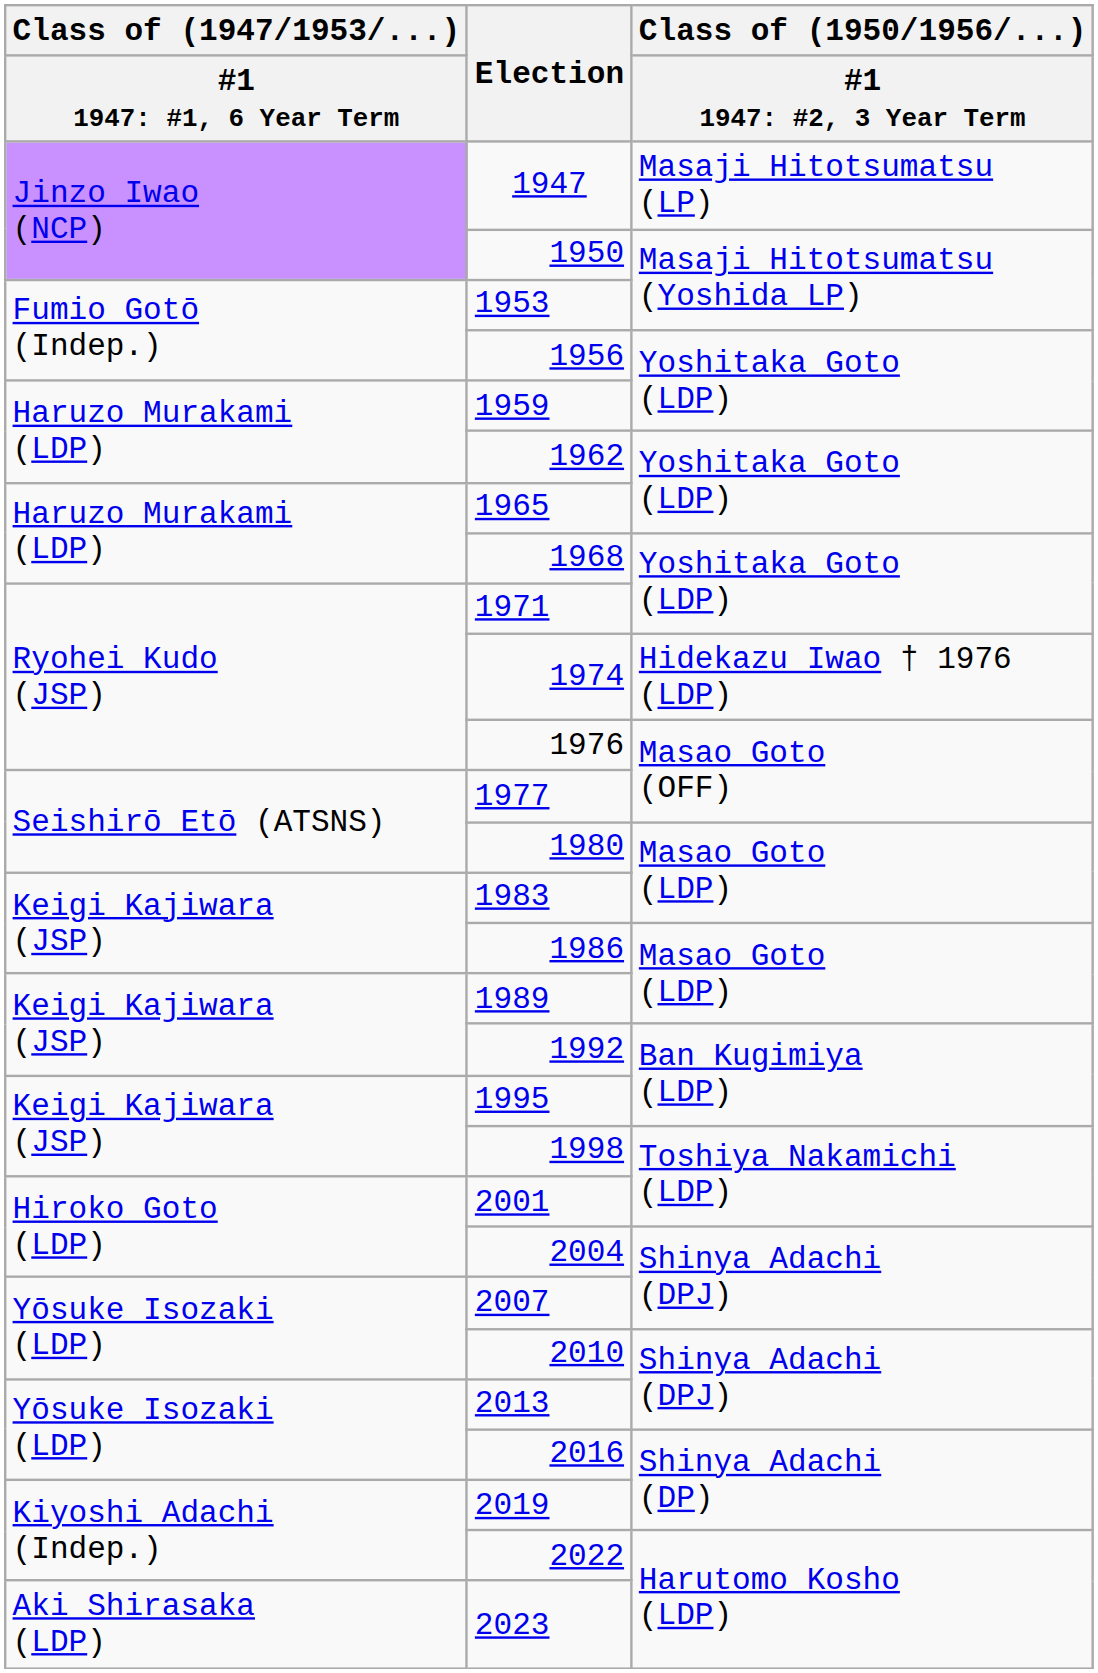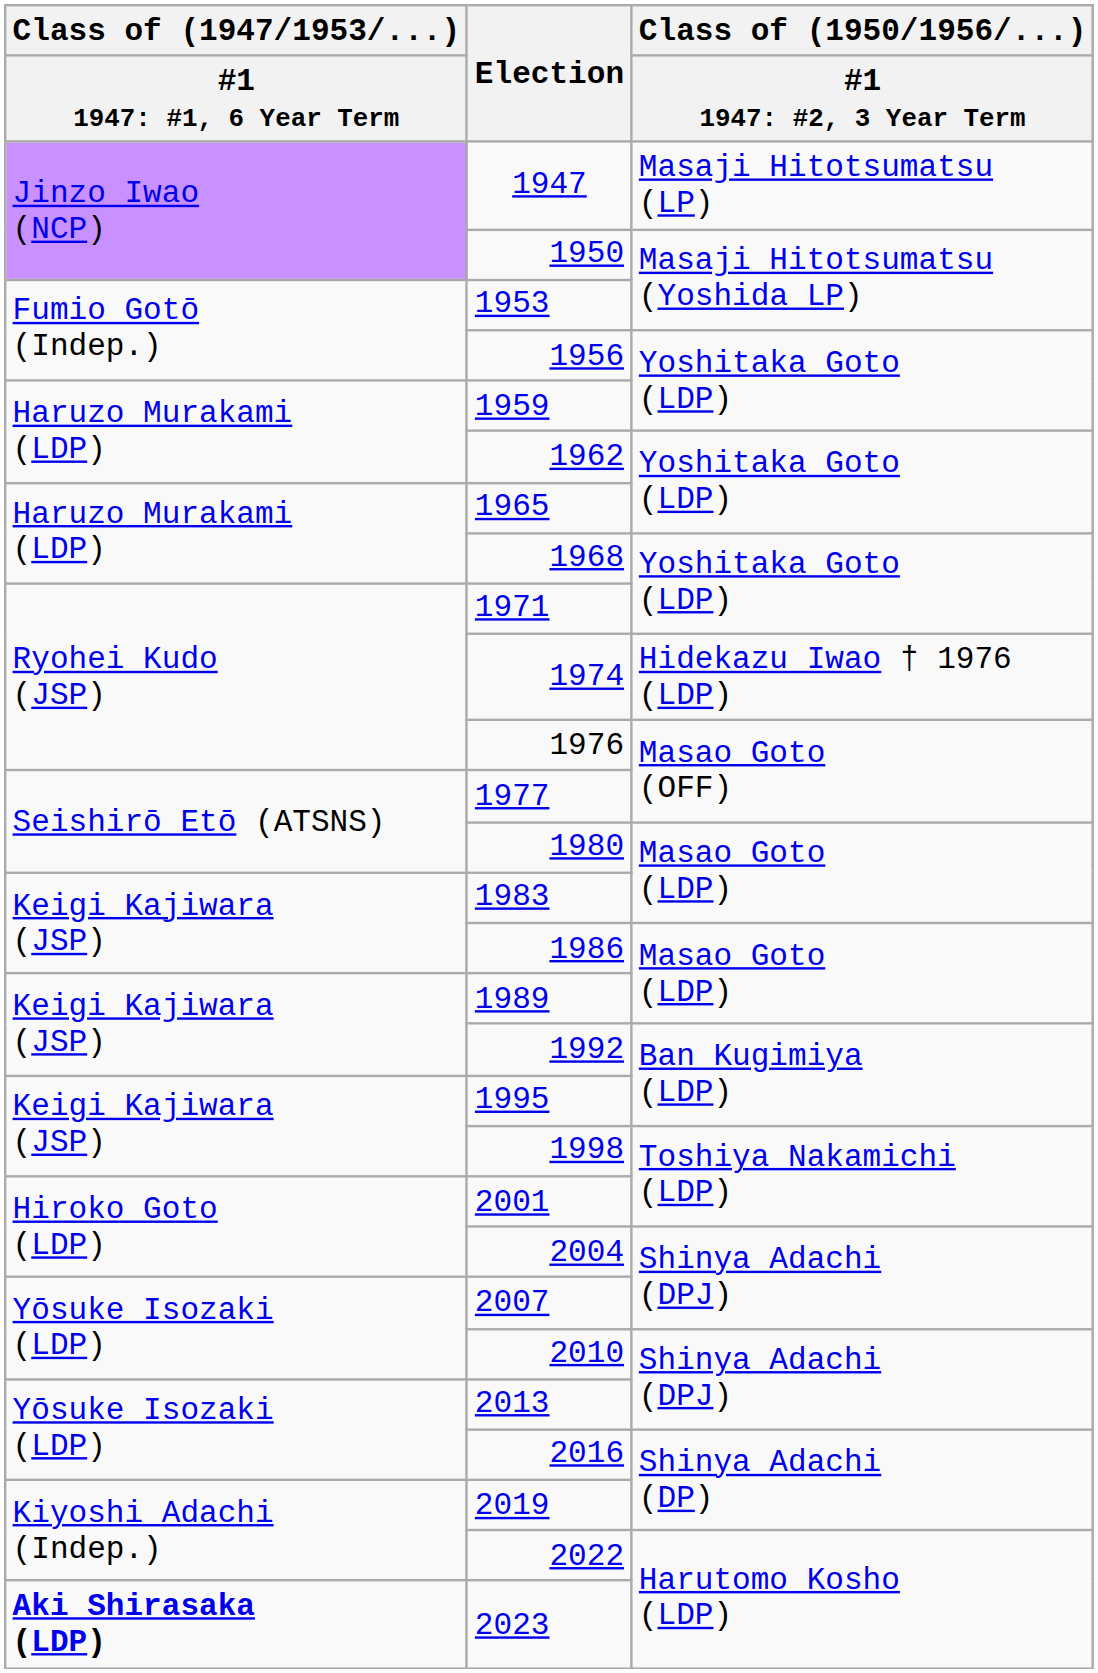(134, 1624) normal -> (134, 1624) bold
